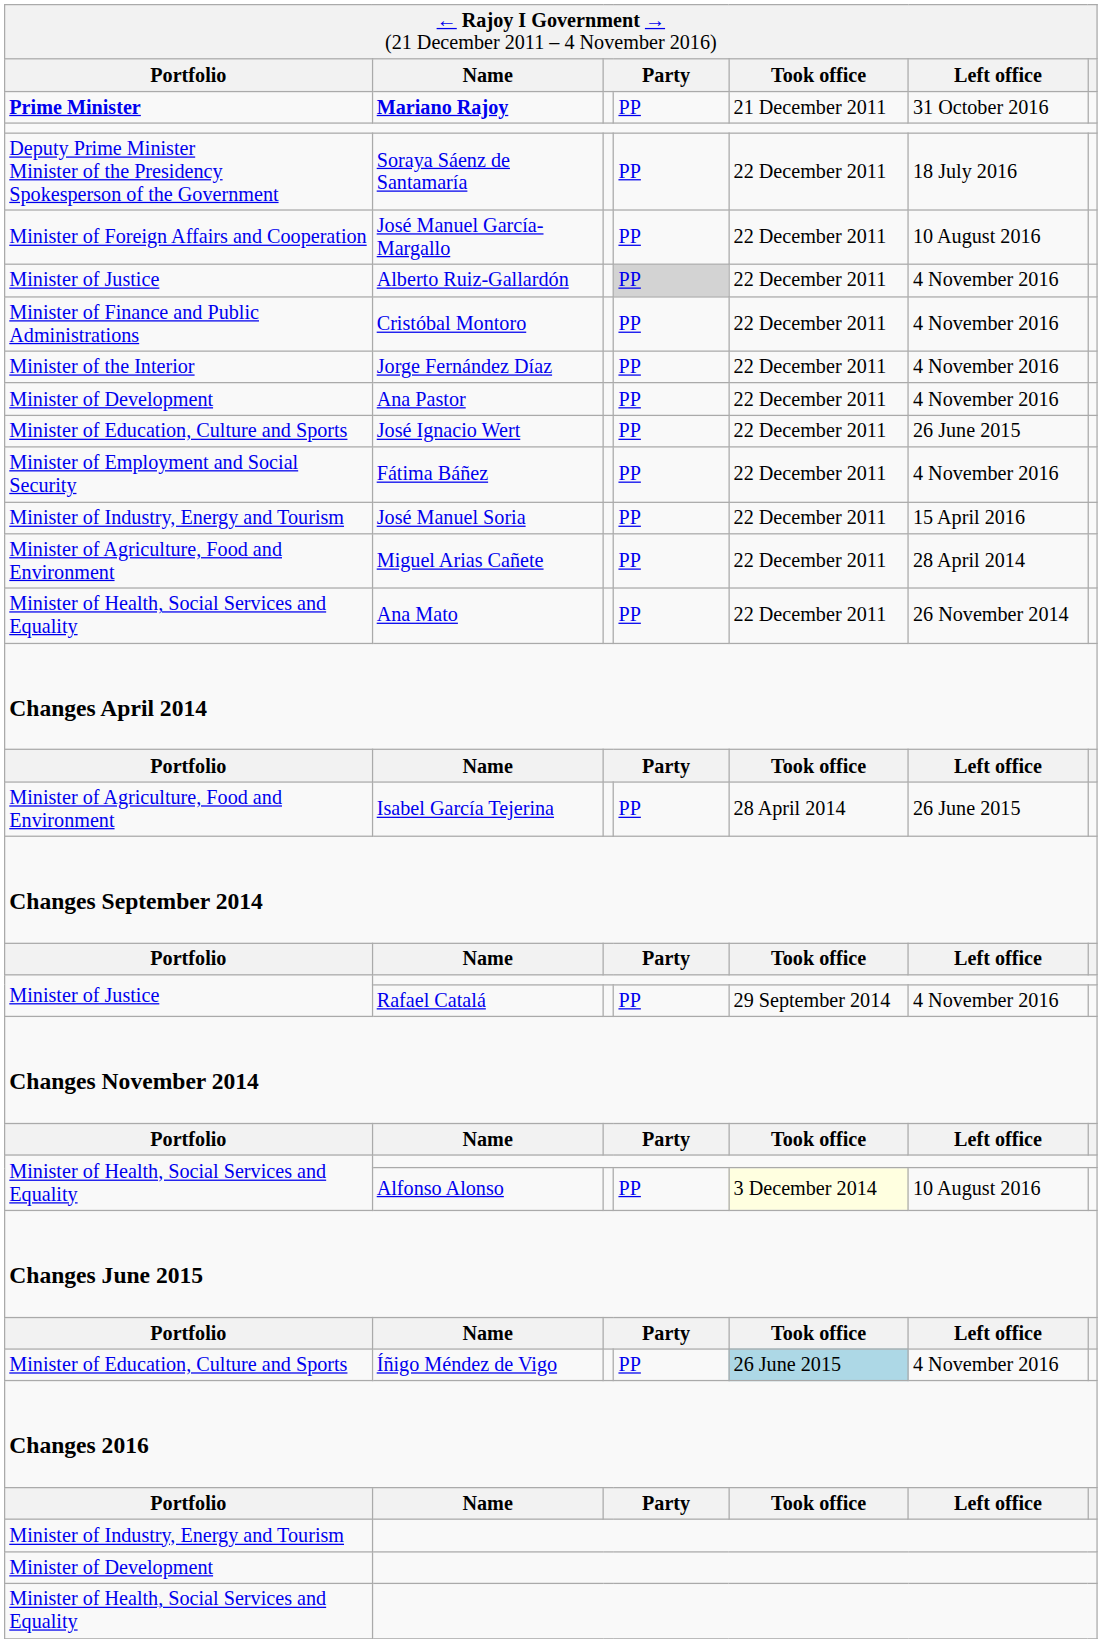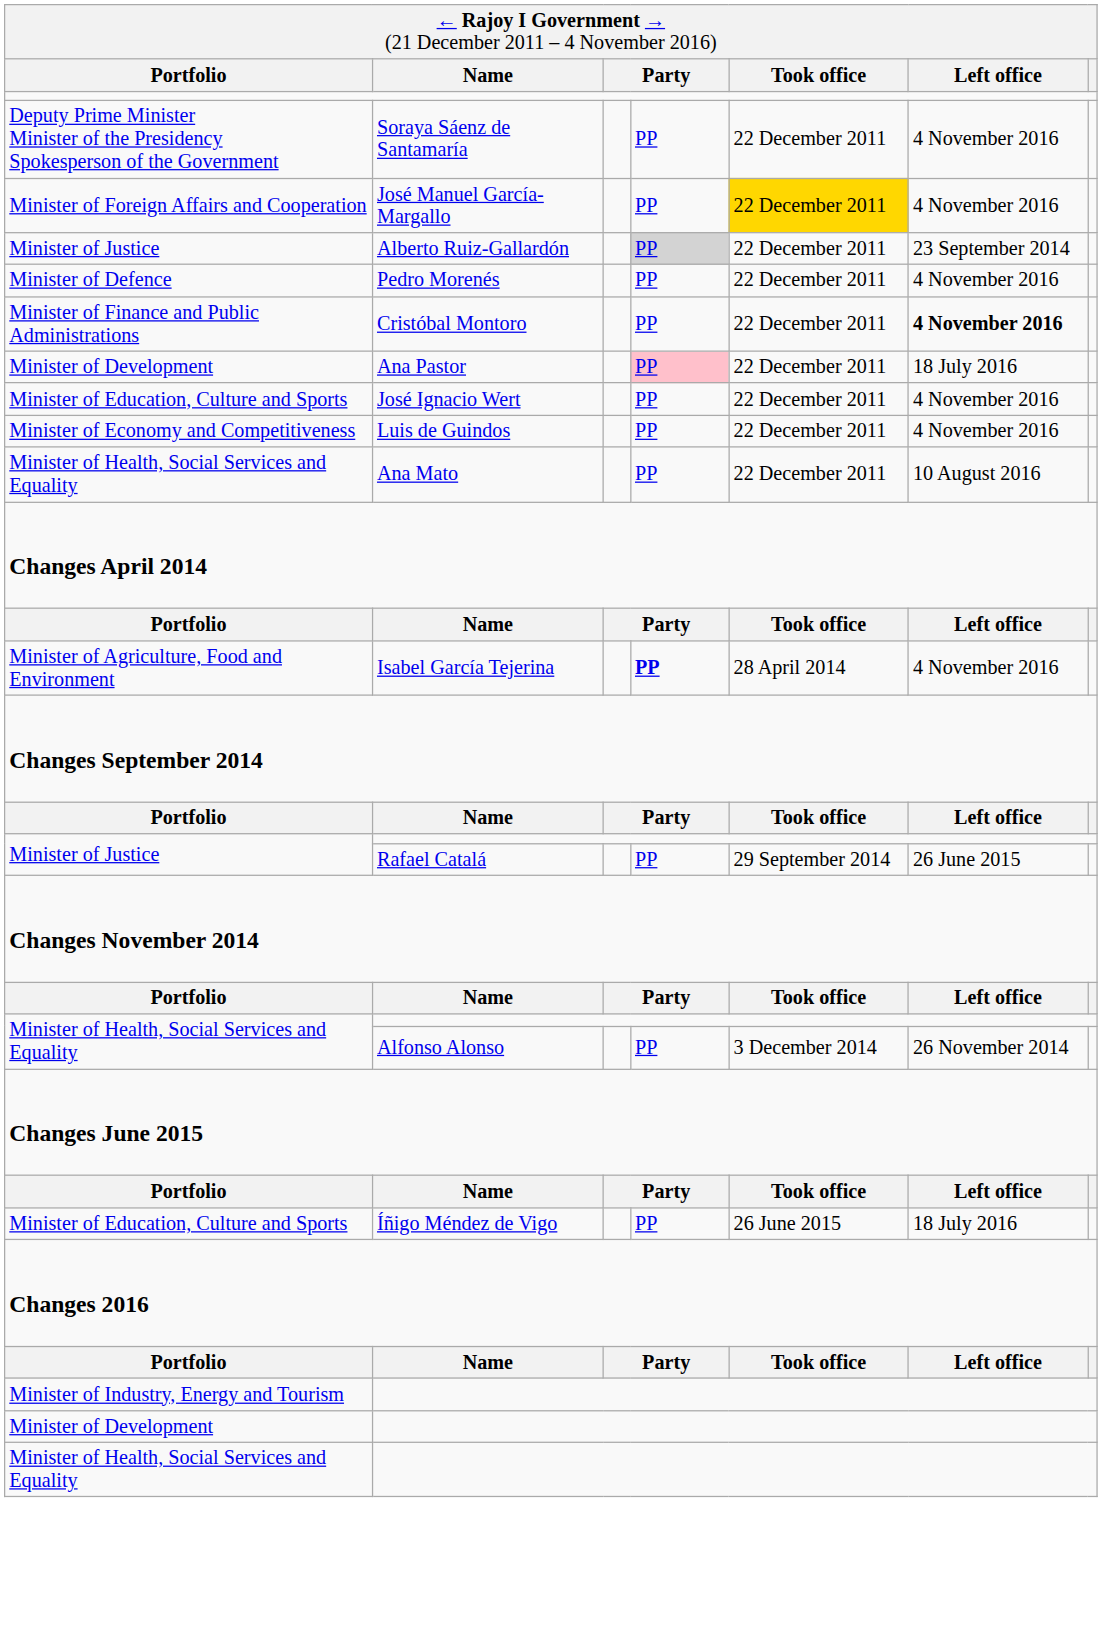- row: (75, 107)
(965, 171) 18 July 2016 -> (986, 139) 4 November 2016
(810, 237) no background -> (810, 205) gold background
(977, 237) 10 August 2016 -> (986, 205) 4 November 2016
(986, 280) 4 November 2016 -> (991, 248) 23 September 2014
+ row: (90, 280)
(986, 323) normal -> (988, 323) bold
- row: (102, 366)
(630, 398) no background -> (646, 366) pink background
(986, 398) 4 November 2016 -> (965, 366) 18 July 2016
(967, 430) 26 June 2015 -> (986, 398) 4 November 2016
- row: (154, 474)
- row: (177, 517)
- row: (146, 560)
+ row: (182, 430)
(991, 615) 26 November 2014 -> (977, 474) 10 August 2016
(630, 809) normal -> (647, 667) bold
(967, 809) 26 June 2015 -> (986, 667) 4 November 2016
(986, 1000) 4 November 2016 -> (967, 859) 26 June 2015
(805, 1188) lightyellow background -> (805, 1047) no background
(977, 1188) 10 August 2016 -> (991, 1047) 26 November 2014
(787, 1364) lightblue background -> (787, 1223) no background
(986, 1364) 4 November 2016 -> (965, 1223) 18 July 2016
